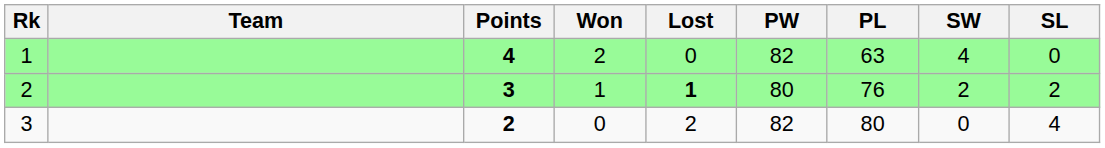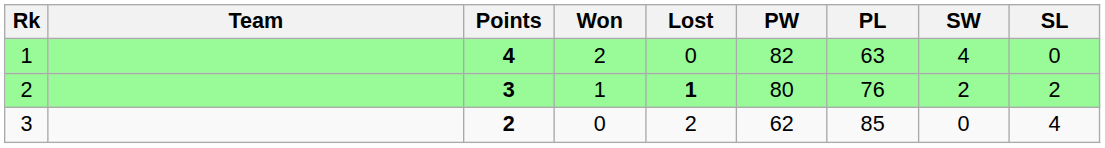(782, 124) 82 -> (782, 124) 62
(873, 124) 80 -> (873, 124) 85
